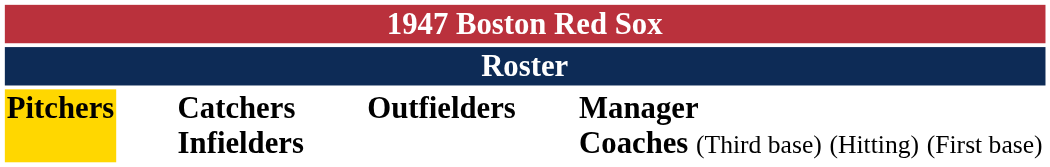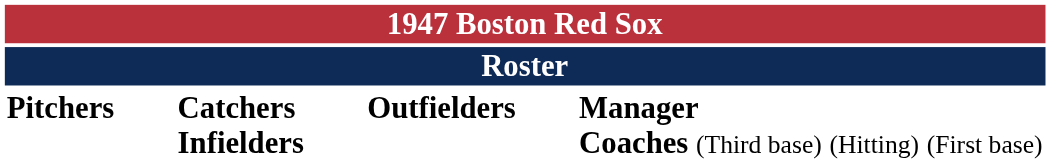(61, 108) gold background -> (61, 108) no background
